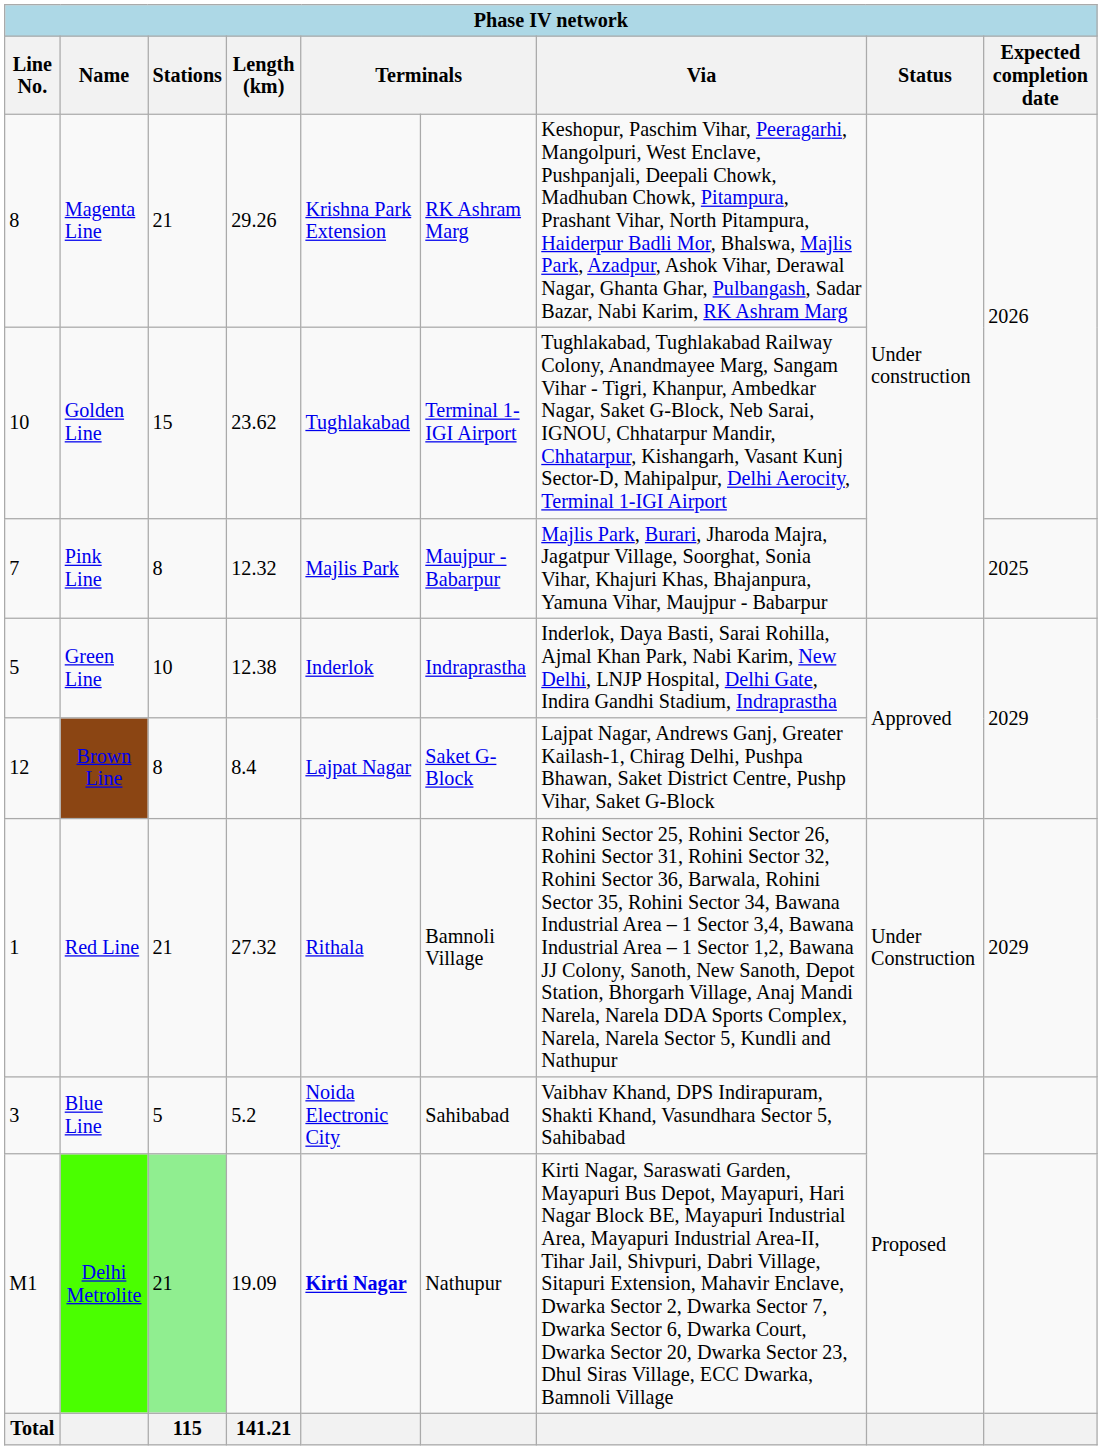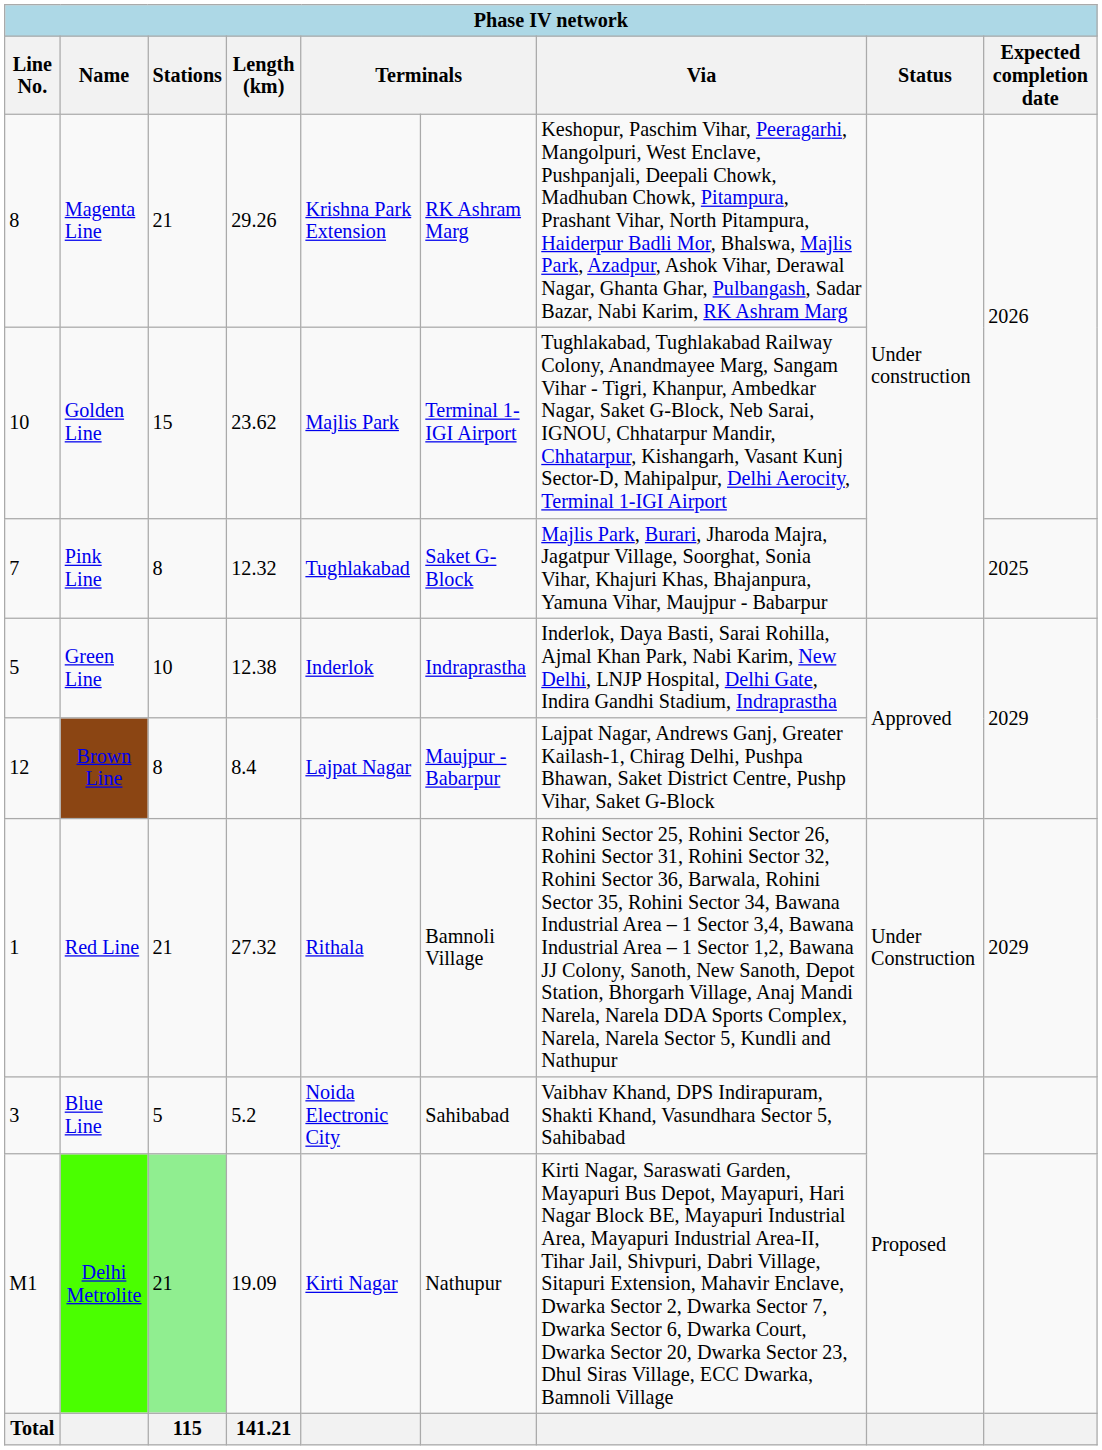(358, 422) Tughlakabad -> (352, 422) Majlis Park
(352, 567) Majlis Park -> (358, 567) Tughlakabad
(466, 567) Maujpur - Babarpur -> (461, 567) Saket G-Block
(461, 767) Saket G-Block -> (466, 767) Maujpur - Babarpur
(356, 1283) bold -> (352, 1283) normal
